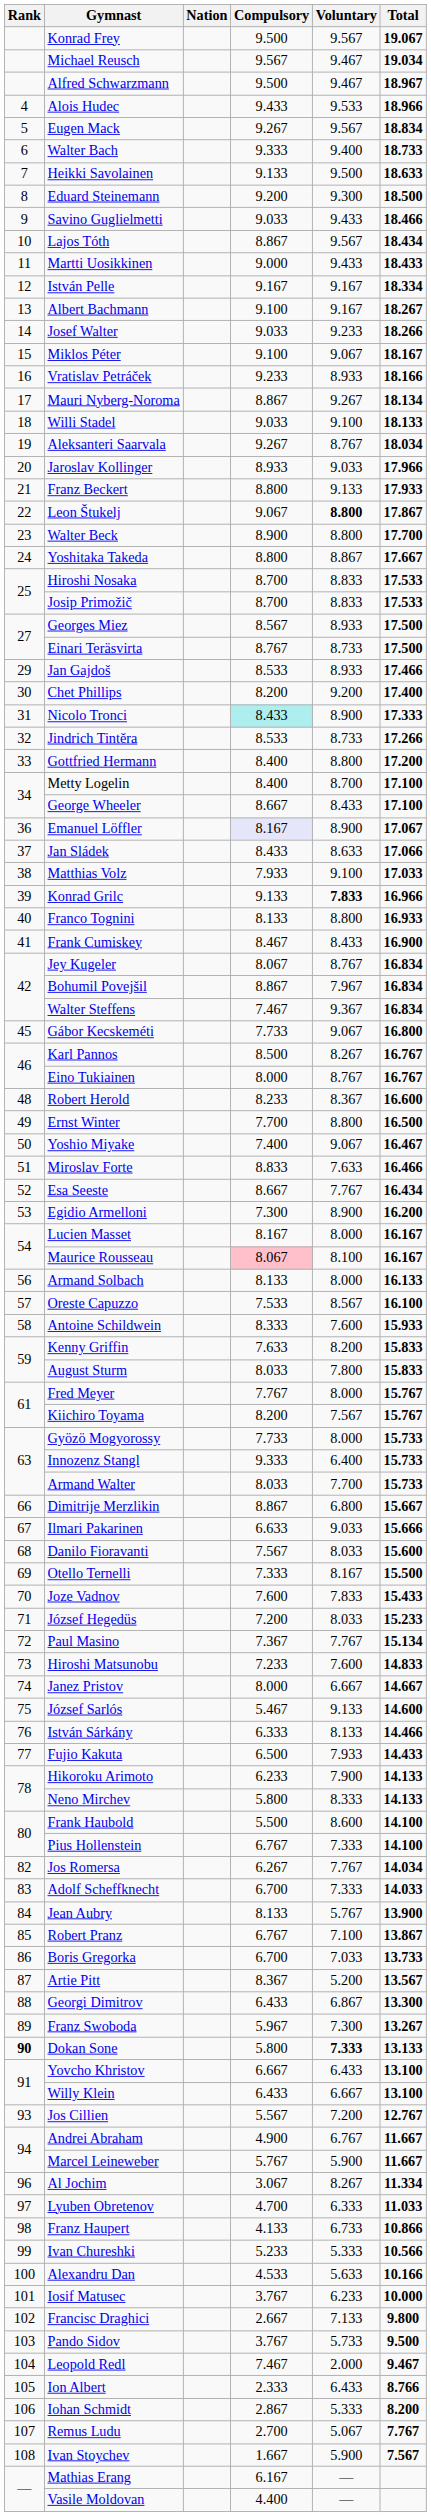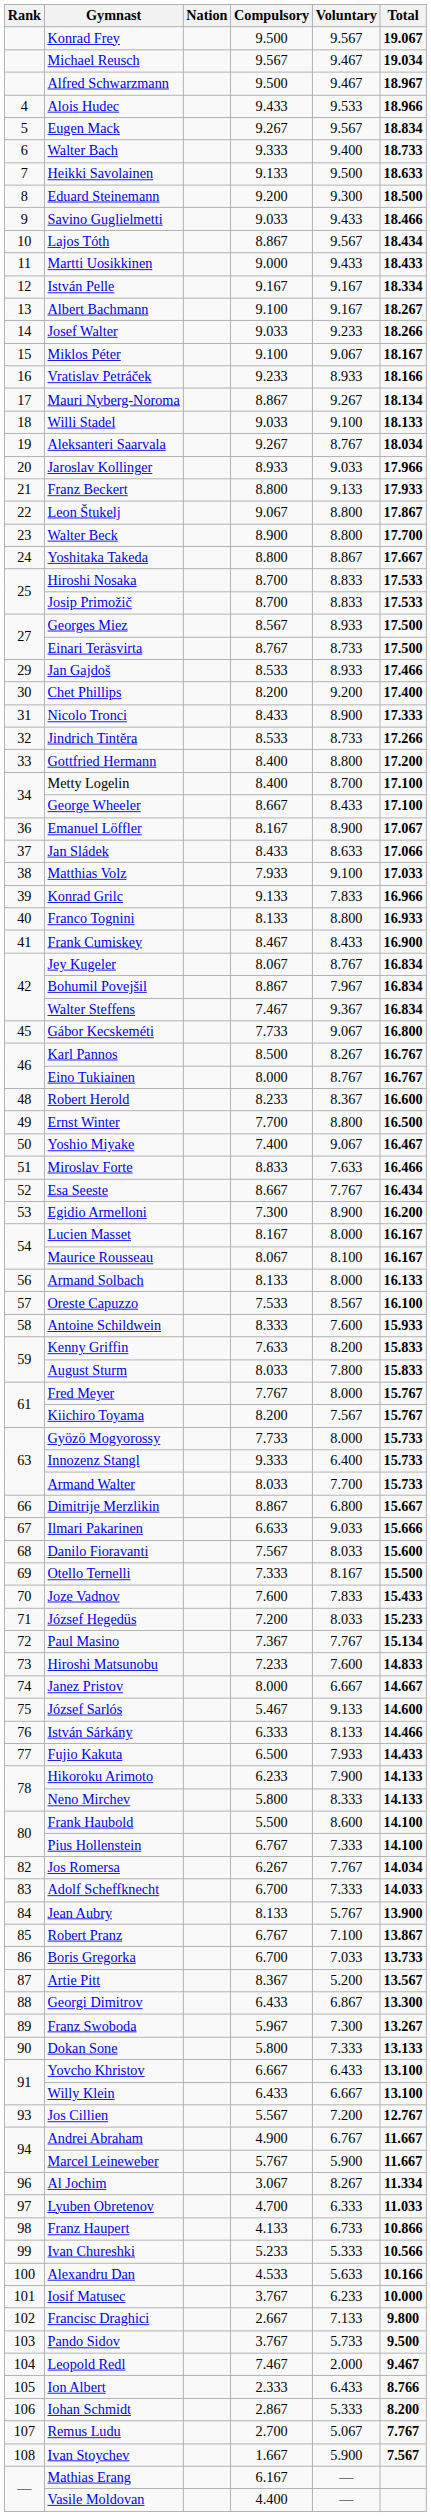(346, 512) bold -> (346, 512) normal
(272, 715) paleturquoise background -> (272, 715) no background
(272, 828) lavender background -> (272, 828) no background
(346, 896) bold -> (346, 896) normal
(272, 1257) pink background -> (272, 1257) no background
(24, 2048) bold -> (24, 2048) normal
(346, 2048) bold -> (346, 2048) normal
